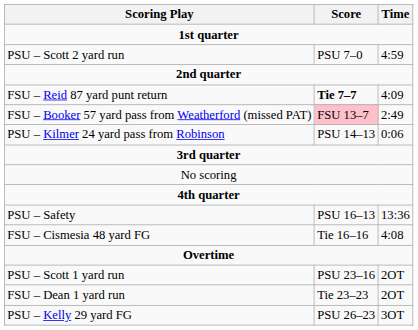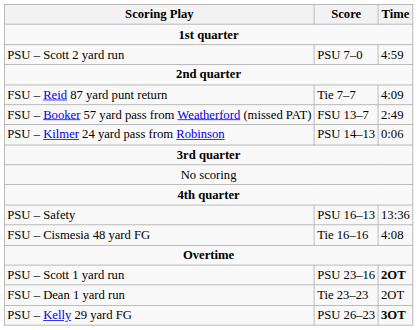(337, 94) bold -> (336, 94) normal
(343, 114) pink background -> (343, 114) no background
(393, 275) normal -> (393, 275) bold
(393, 315) normal -> (393, 315) bold
